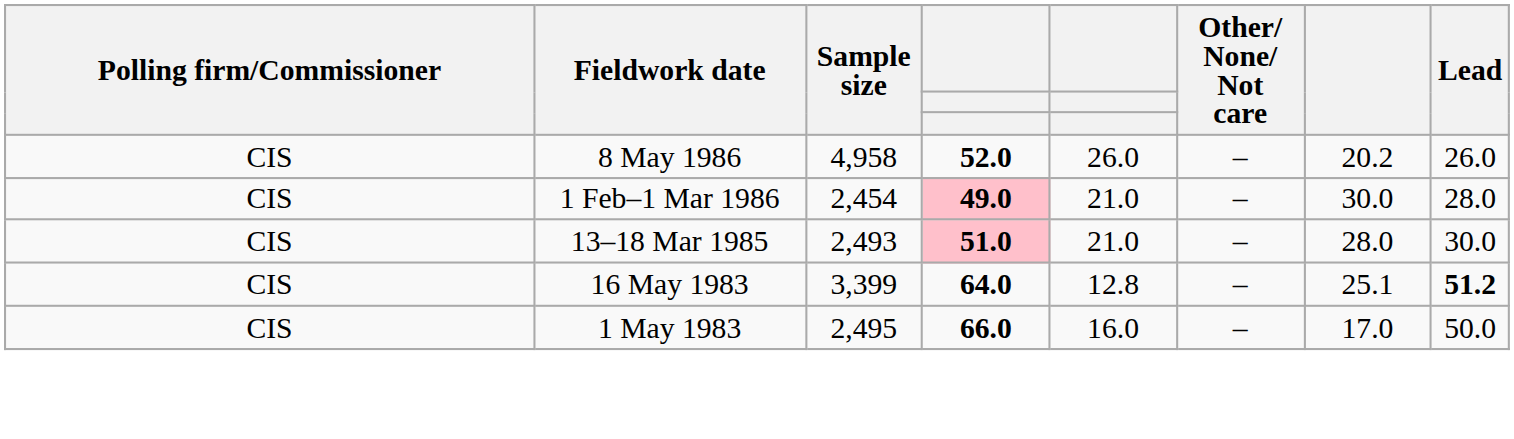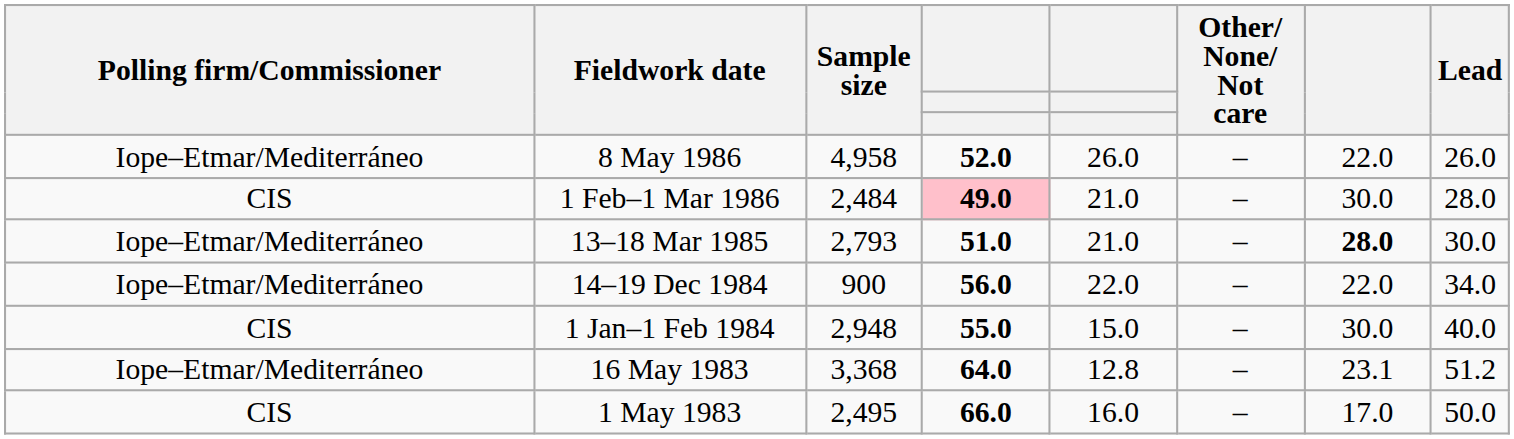(269, 156) CIS -> (269, 156) Iope–Etmar/Mediterráneo
(1367, 156) 20.2 -> (1367, 156) 22.0
(864, 199) 2,454 -> (864, 199) 2,484
(269, 242) CIS -> (269, 242) Iope–Etmar/Mediterráneo
(864, 242) 2,493 -> (864, 242) 2,793
(986, 242) pink background -> (986, 242) no background
(1367, 242) normal -> (1367, 242) bold
+ row: (670, 284)
+ row: (670, 327)
(269, 284) CIS -> (269, 370) Iope–Etmar/Mediterráneo
(864, 284) 3,399 -> (864, 370) 3,368
(1367, 284) 25.1 -> (1367, 370) 23.1
(1470, 284) bold -> (1470, 370) normal
